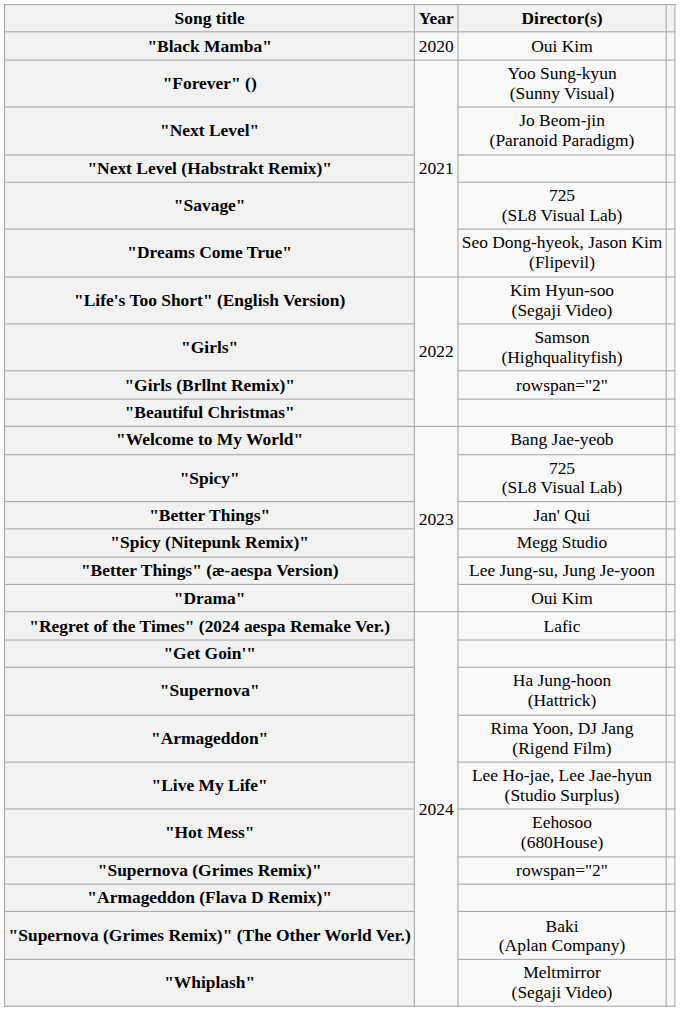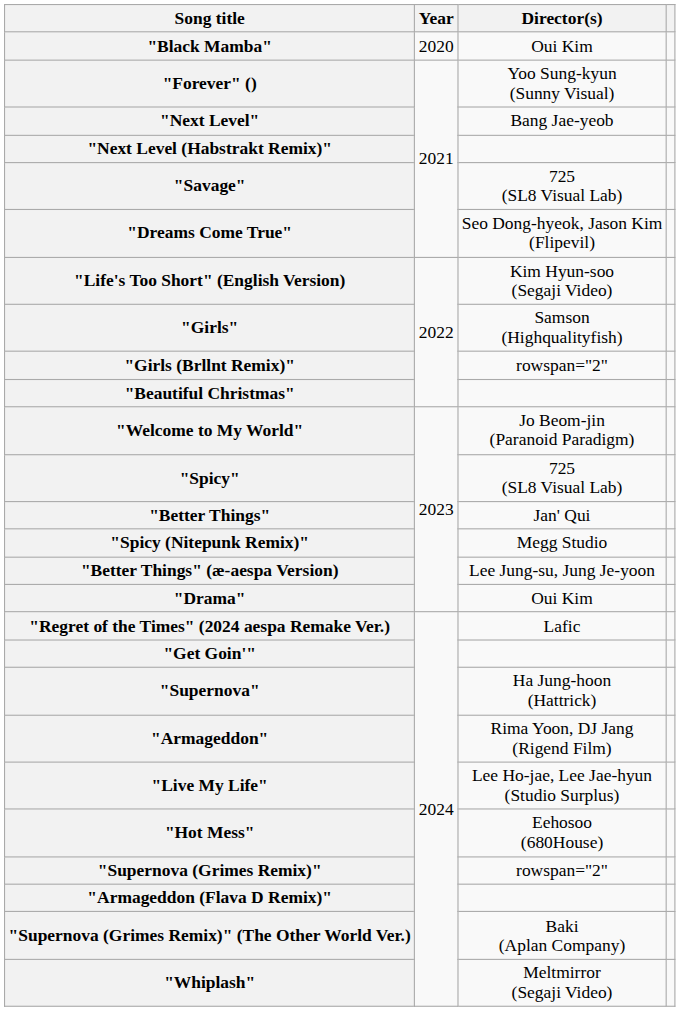(562, 130) Jo Beom-jin (Paranoid Paradigm) -> (562, 120) Bang Jae-yeob
(562, 440) Bang Jae-yeob -> (562, 430) Jo Beom-jin (Paranoid Paradigm)
